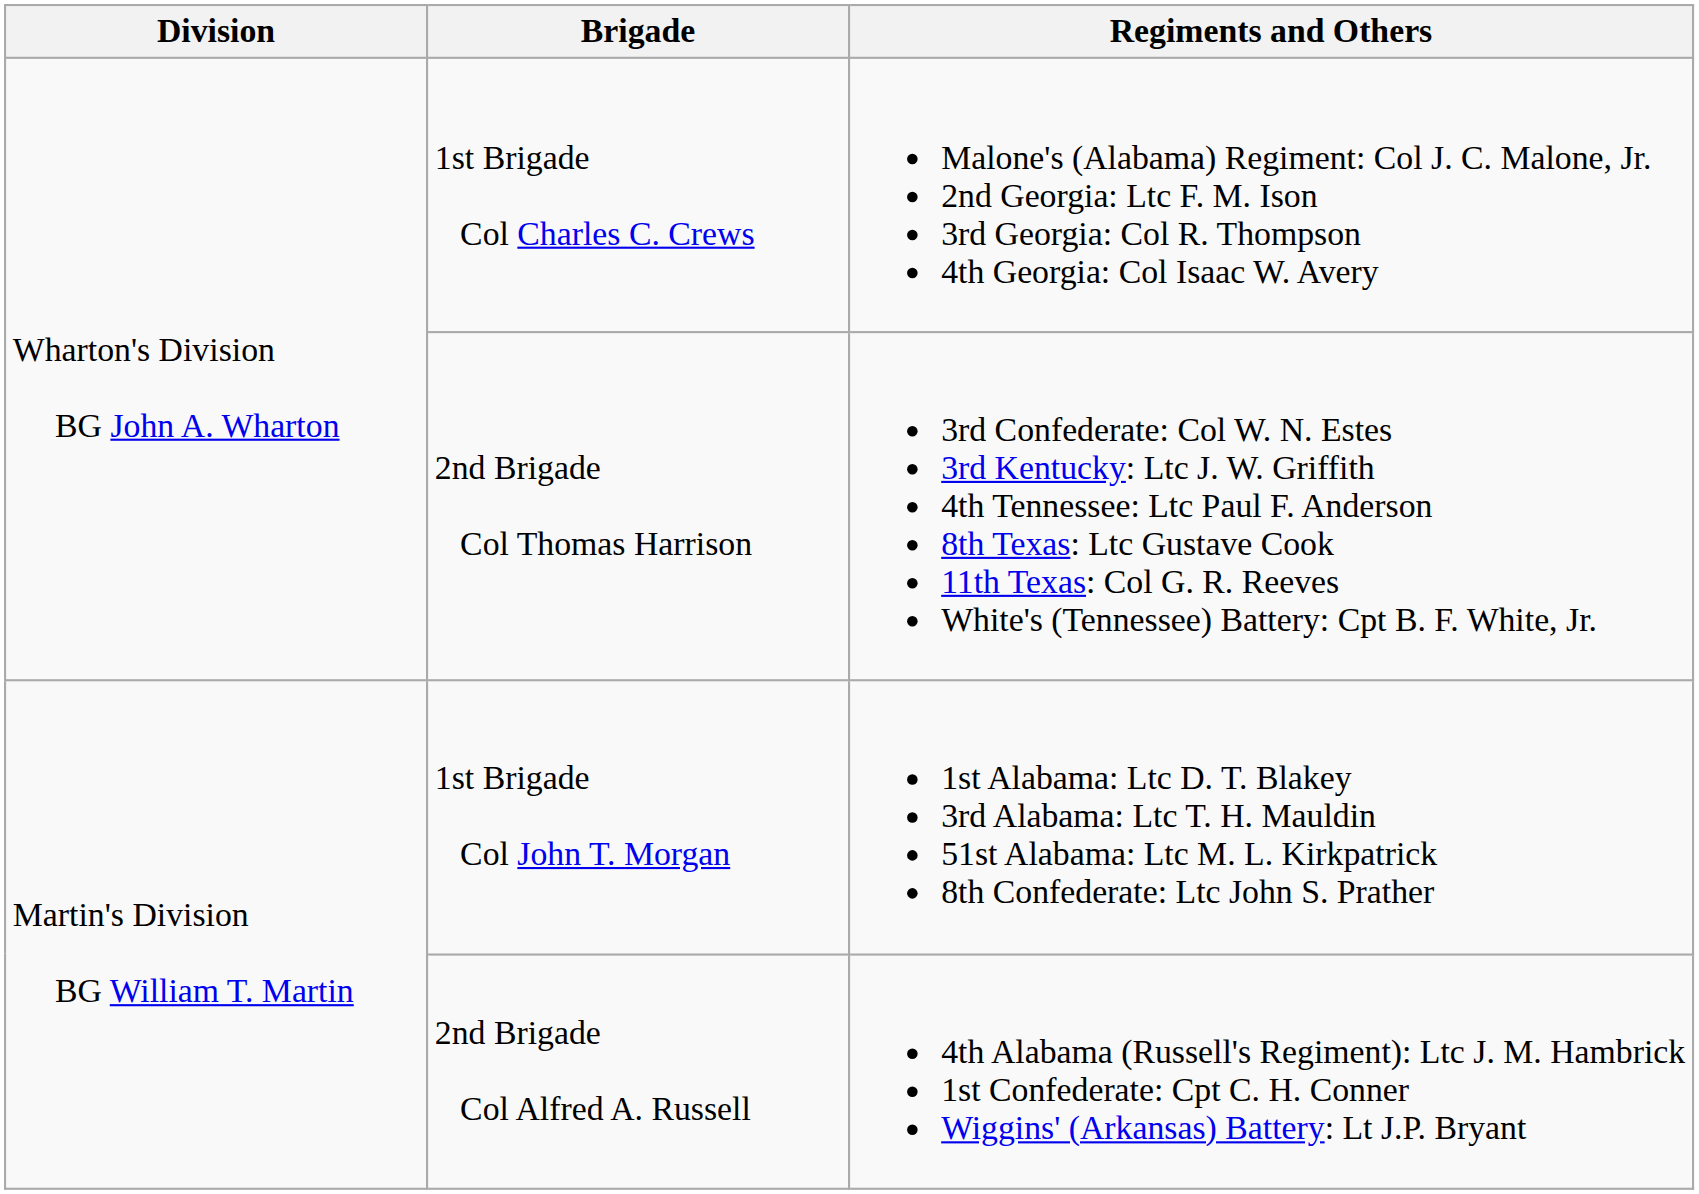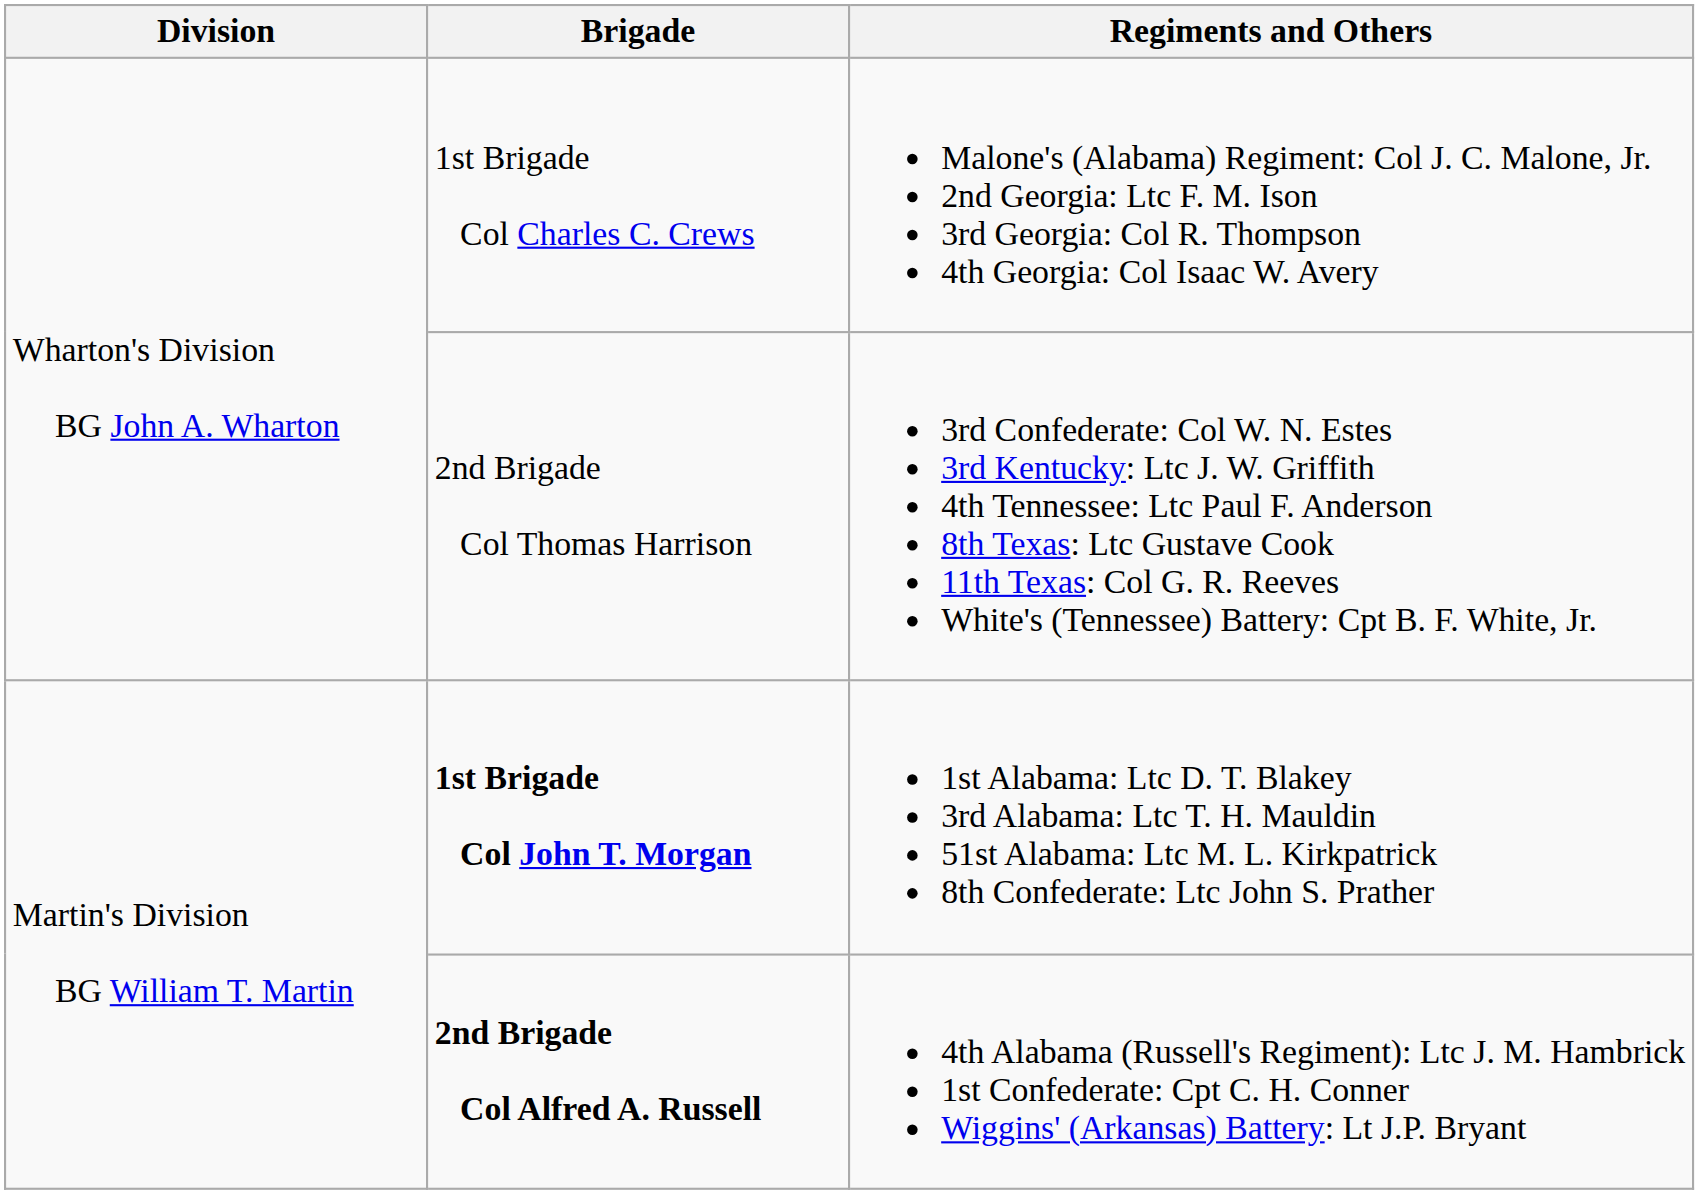(583, 816) normal -> (593, 816) bold
(593, 1070) normal -> (598, 1070) bold
